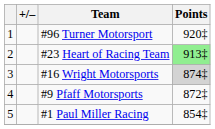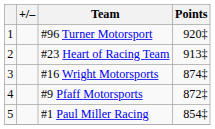(195, 54) lightgreen background -> (195, 54) no background
(195, 74) lightgrey background -> (195, 74) no background
